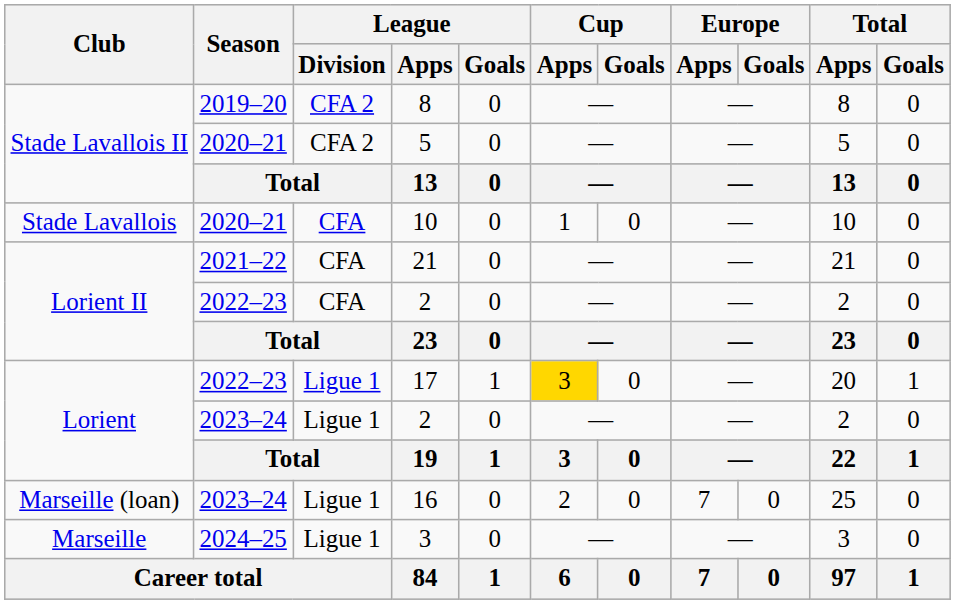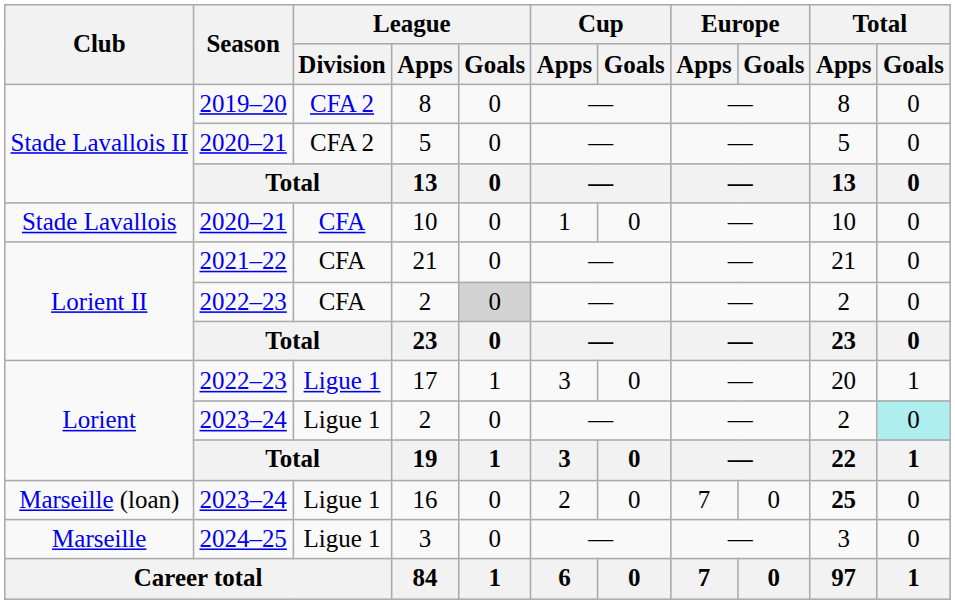(495, 301) no background -> (495, 301) lightgrey background
(565, 380) gold background -> (565, 380) no background
(913, 420) no background -> (913, 420) paleturquoise background
(844, 499) normal -> (844, 499) bold
